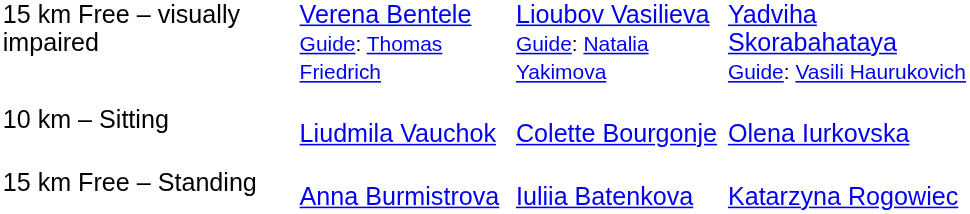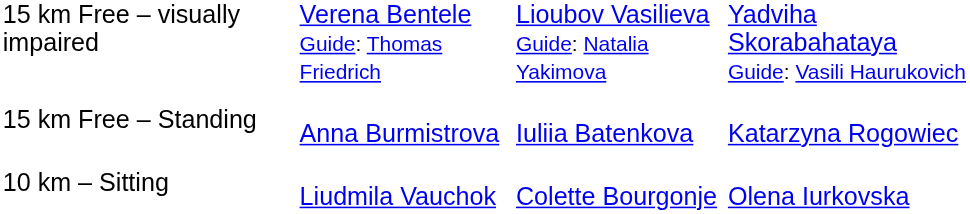rows swapped: (86, 120) <-> (130, 182)
